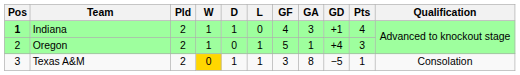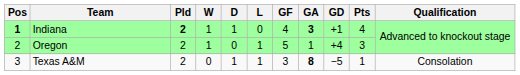(183, 29) normal -> (183, 29) bold
(311, 29) normal -> (311, 29) bold
(209, 62) gold background -> (209, 62) no background
(311, 62) normal -> (311, 62) bold
